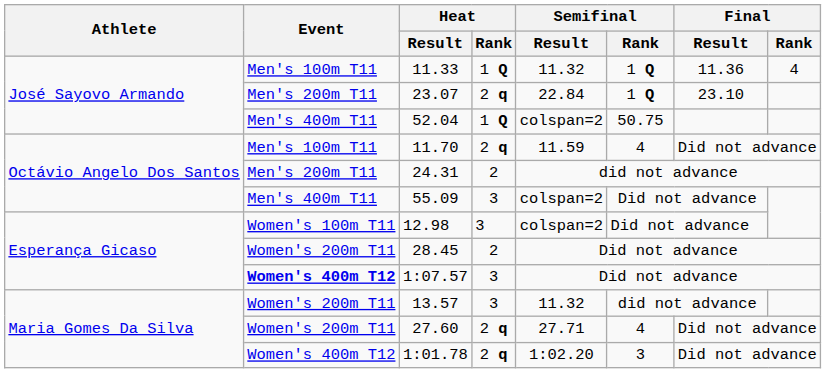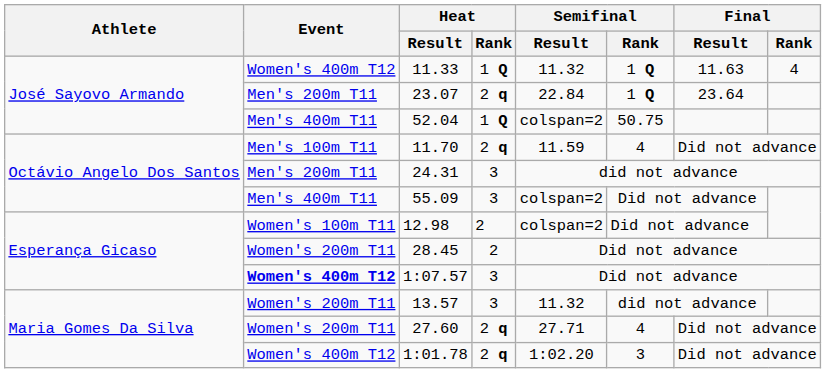(312, 69) Men's 100m T11 -> (321, 69) Women's 400m T12
(721, 69) 11.36 -> (721, 69) 11.63
(721, 95) 23.10 -> (721, 95) 23.64
(494, 173) 2 -> (494, 173) 3
(480, 225) 3 -> (480, 225) 2
